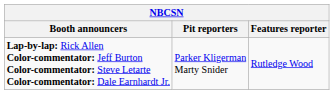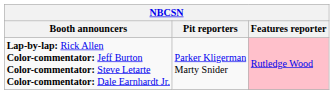(282, 63) no background -> (282, 63) pink background
